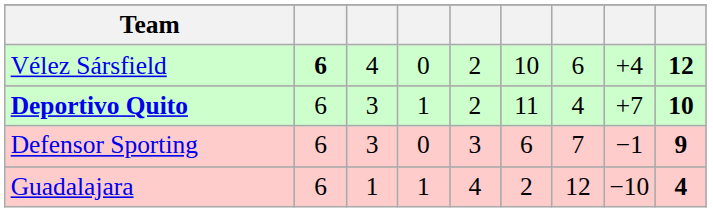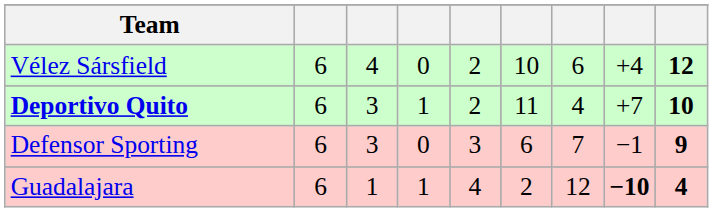(321, 65) bold -> (321, 65) normal
(629, 186) normal -> (629, 186) bold
